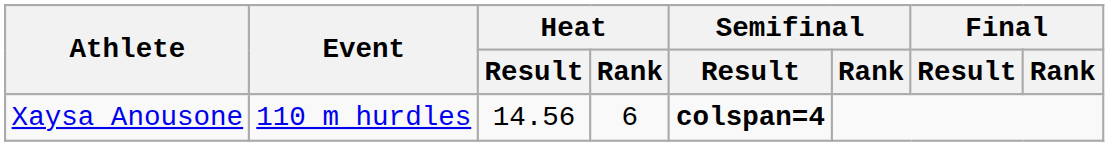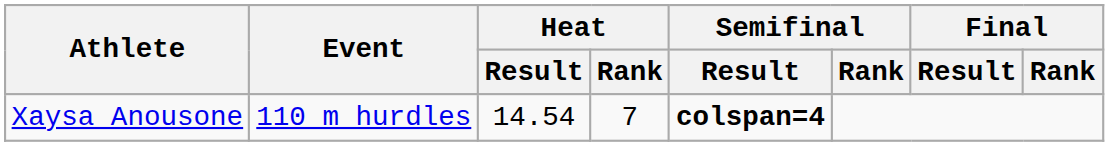(534, 117) 14.56 -> (534, 117) 14.54
(630, 117) 6 -> (630, 117) 7
